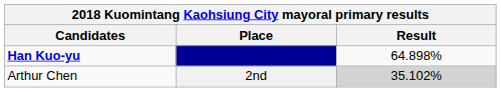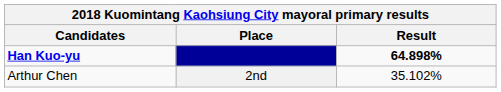(416, 55) normal -> (416, 55) bold
(416, 76) lightgrey background -> (416, 76) no background
